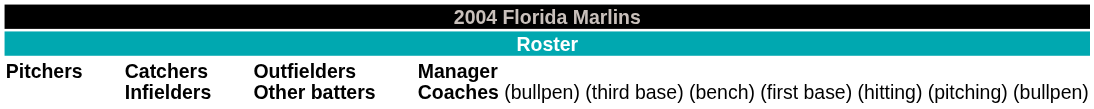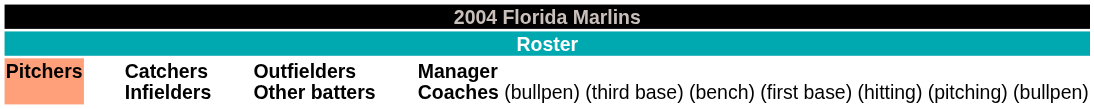(44, 70) no background -> (44, 70) lightsalmon background
